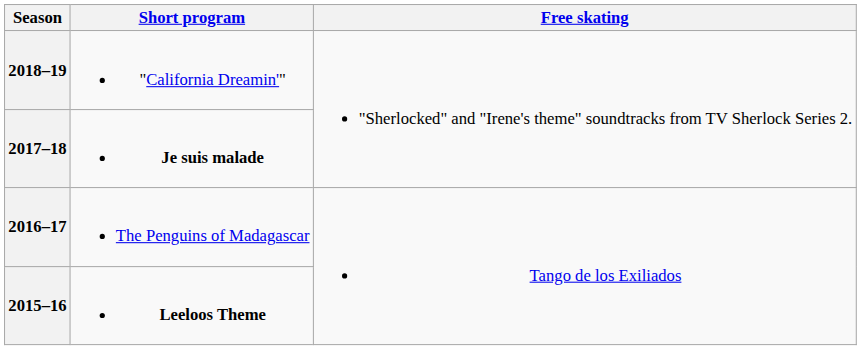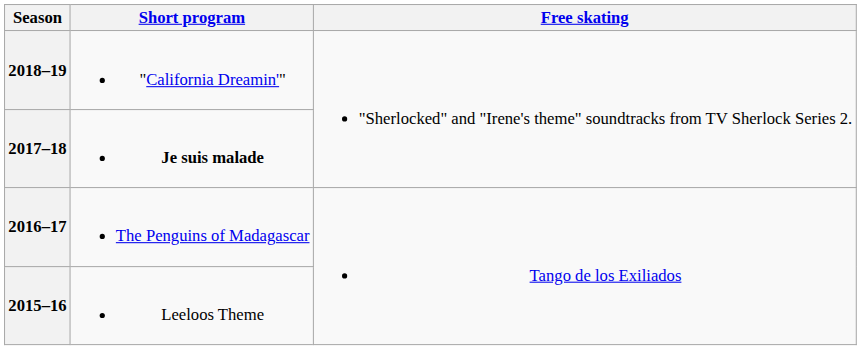(192, 315) bold -> (192, 315) normal
